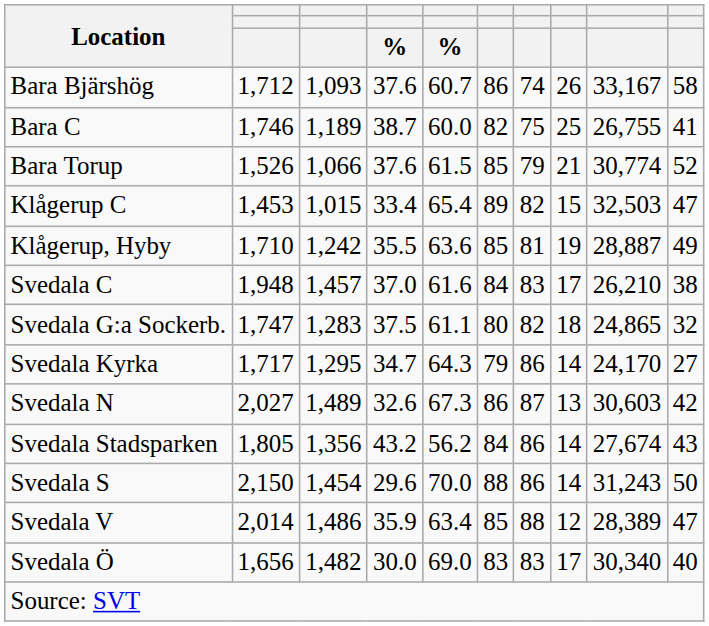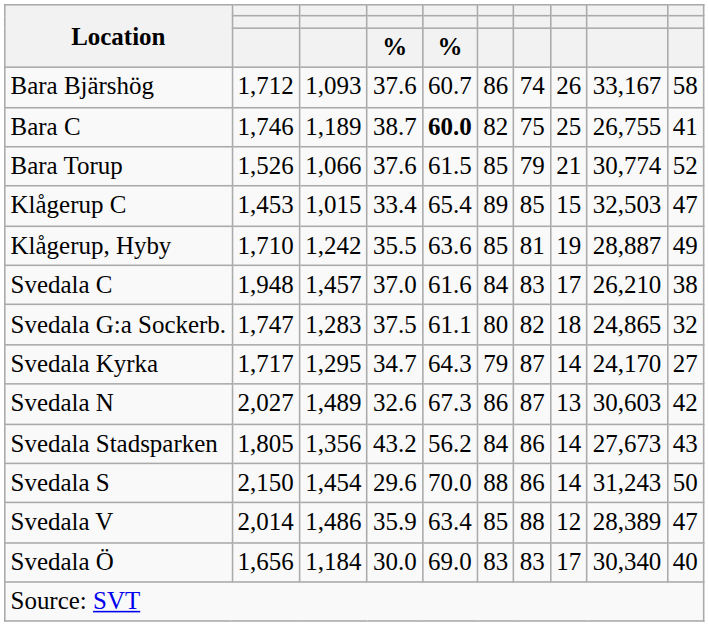(450, 126) normal -> (450, 126) bold
(532, 205) 82 -> (532, 205) 85
(532, 363) 86 -> (532, 363) 87
(627, 443) 27,674 -> (627, 443) 27,673
(333, 561) 1,482 -> (333, 561) 1,184
